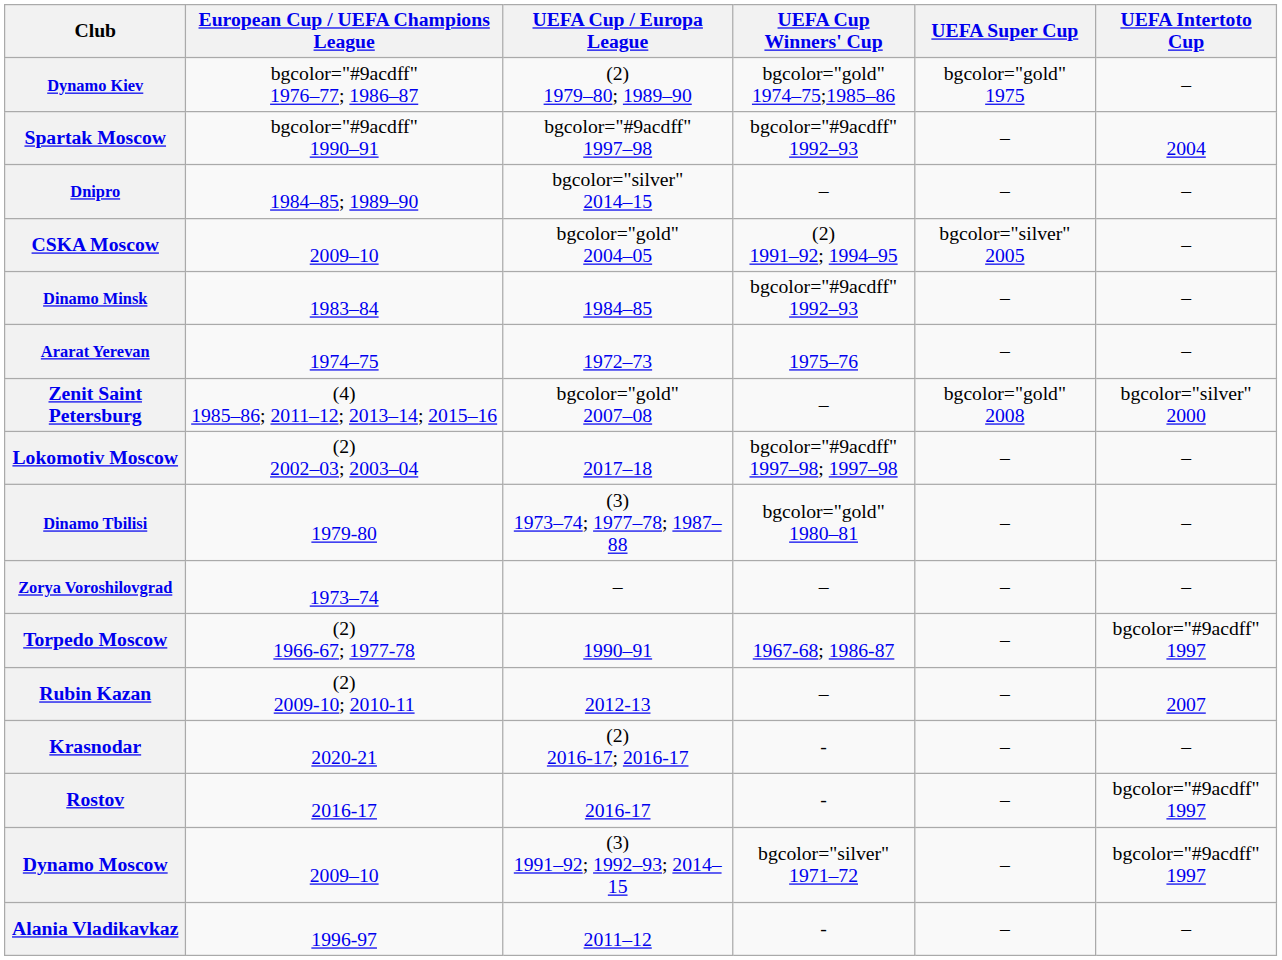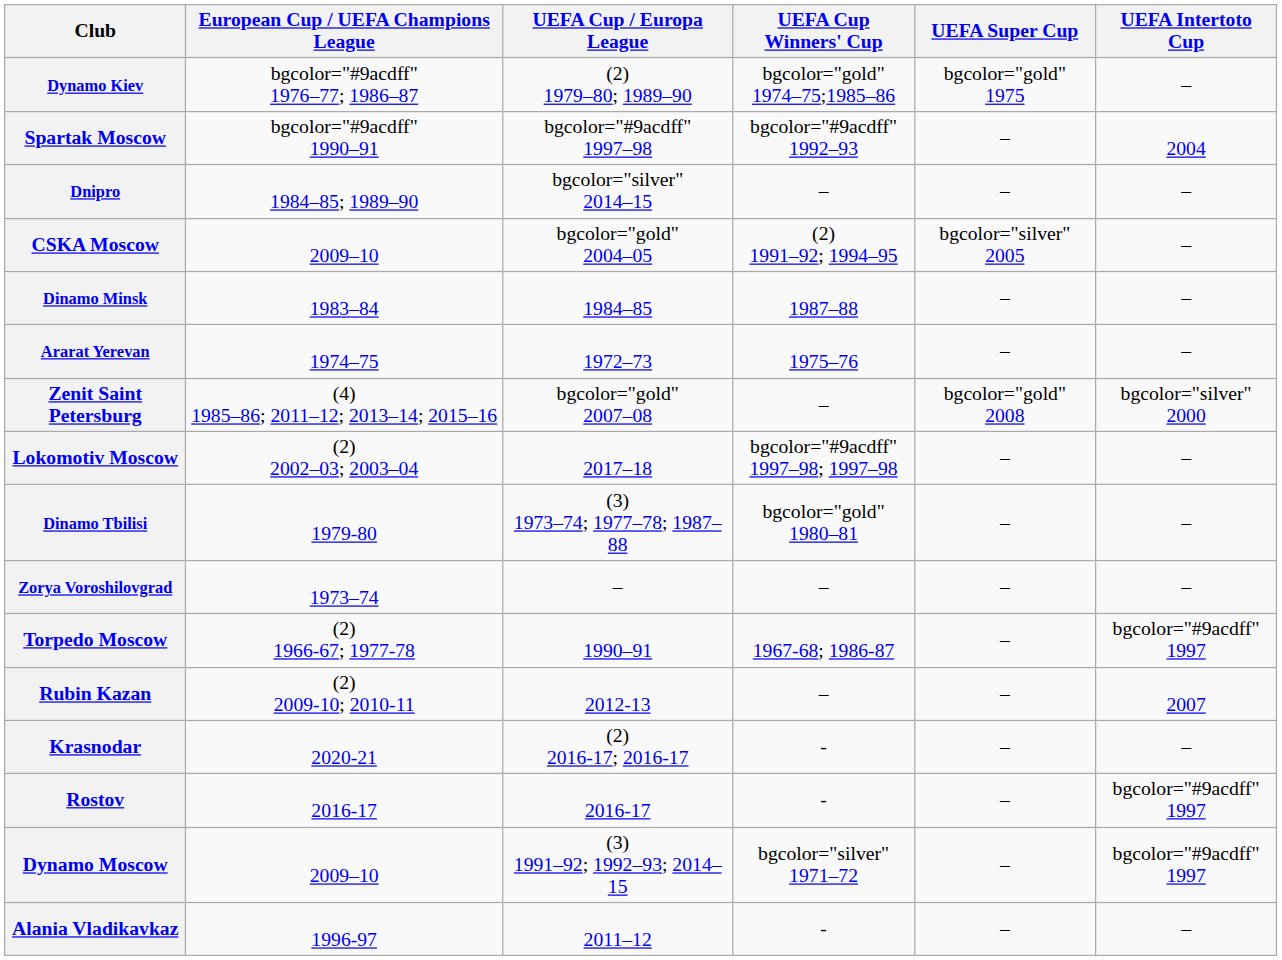(824, 297) bgcolor="#9acdff" 1992–93 -> (824, 309) 1987–88
